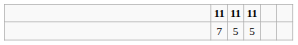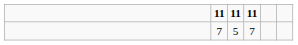(252, 31) 5 -> (252, 31) 7
